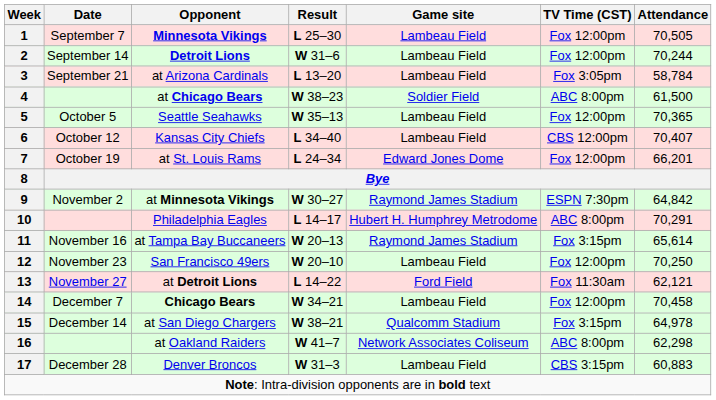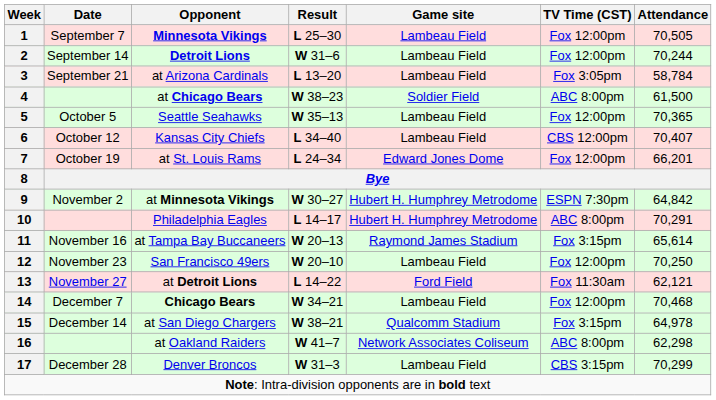(443, 199) Raymond James Stadium -> (443, 199) Hubert H. Humphrey Metrodome
(673, 302) 70,458 -> (673, 302) 70,468
(673, 364) 60,883 -> (673, 364) 70,299
